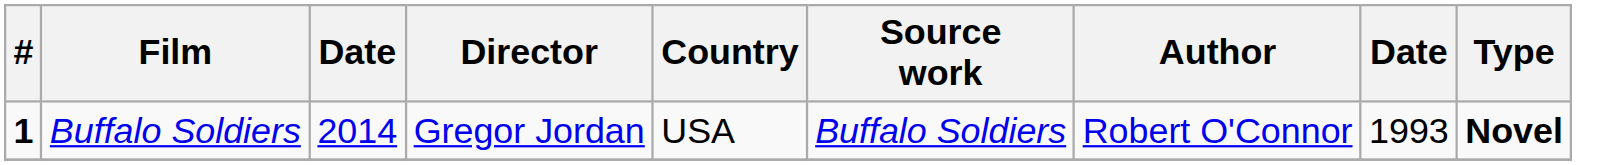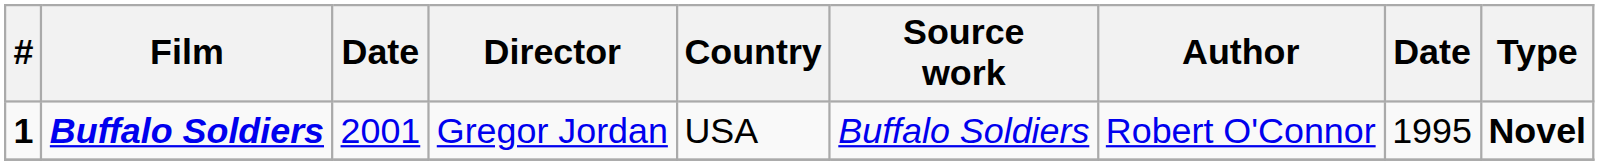(175, 130) normal -> (187, 130) bold
(357, 130) 2014 -> (380, 130) 2001
(1409, 130) 1993 -> (1432, 130) 1995
